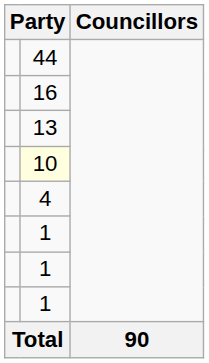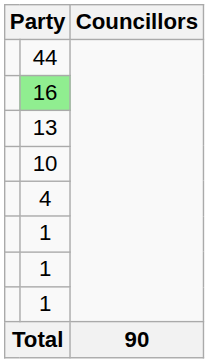(45, 92) no background -> (45, 92) lightgreen background
(45, 163) lightyellow background -> (45, 163) no background
